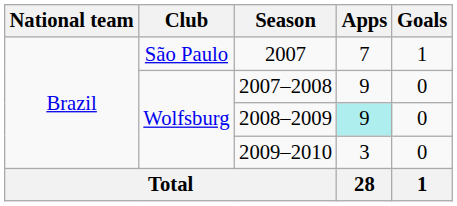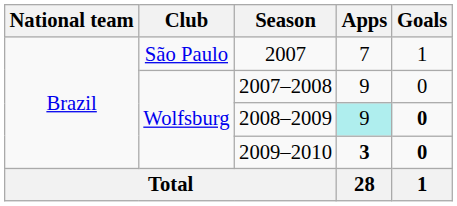(422, 119) normal -> (422, 119) bold
(364, 151) normal -> (364, 151) bold
(422, 151) normal -> (422, 151) bold
